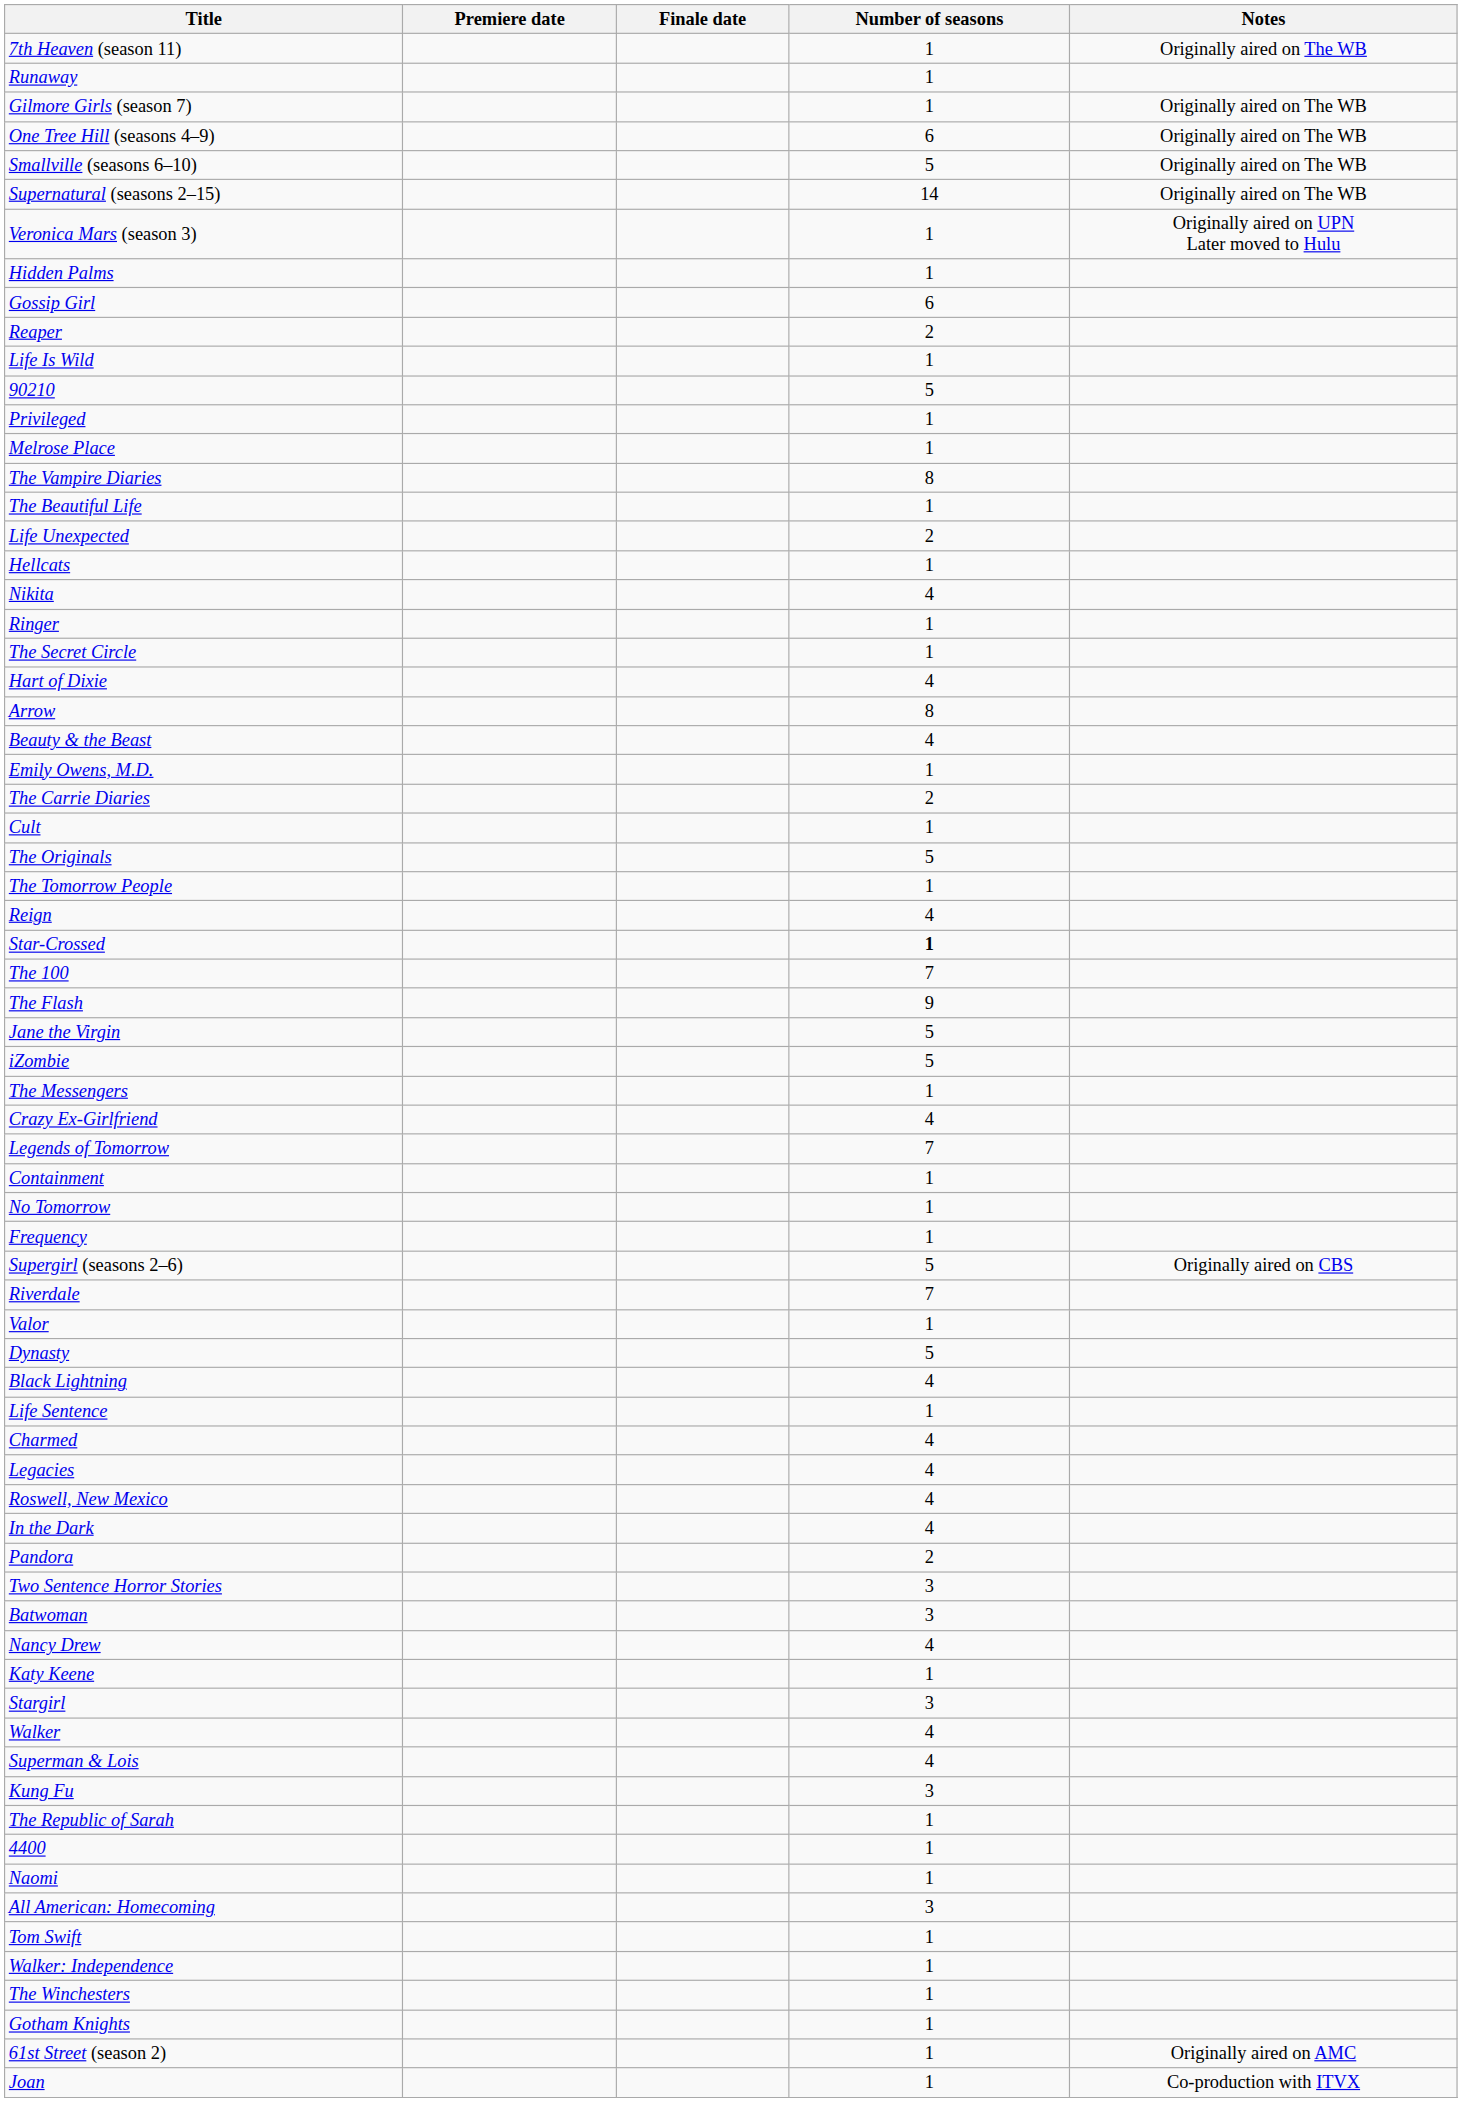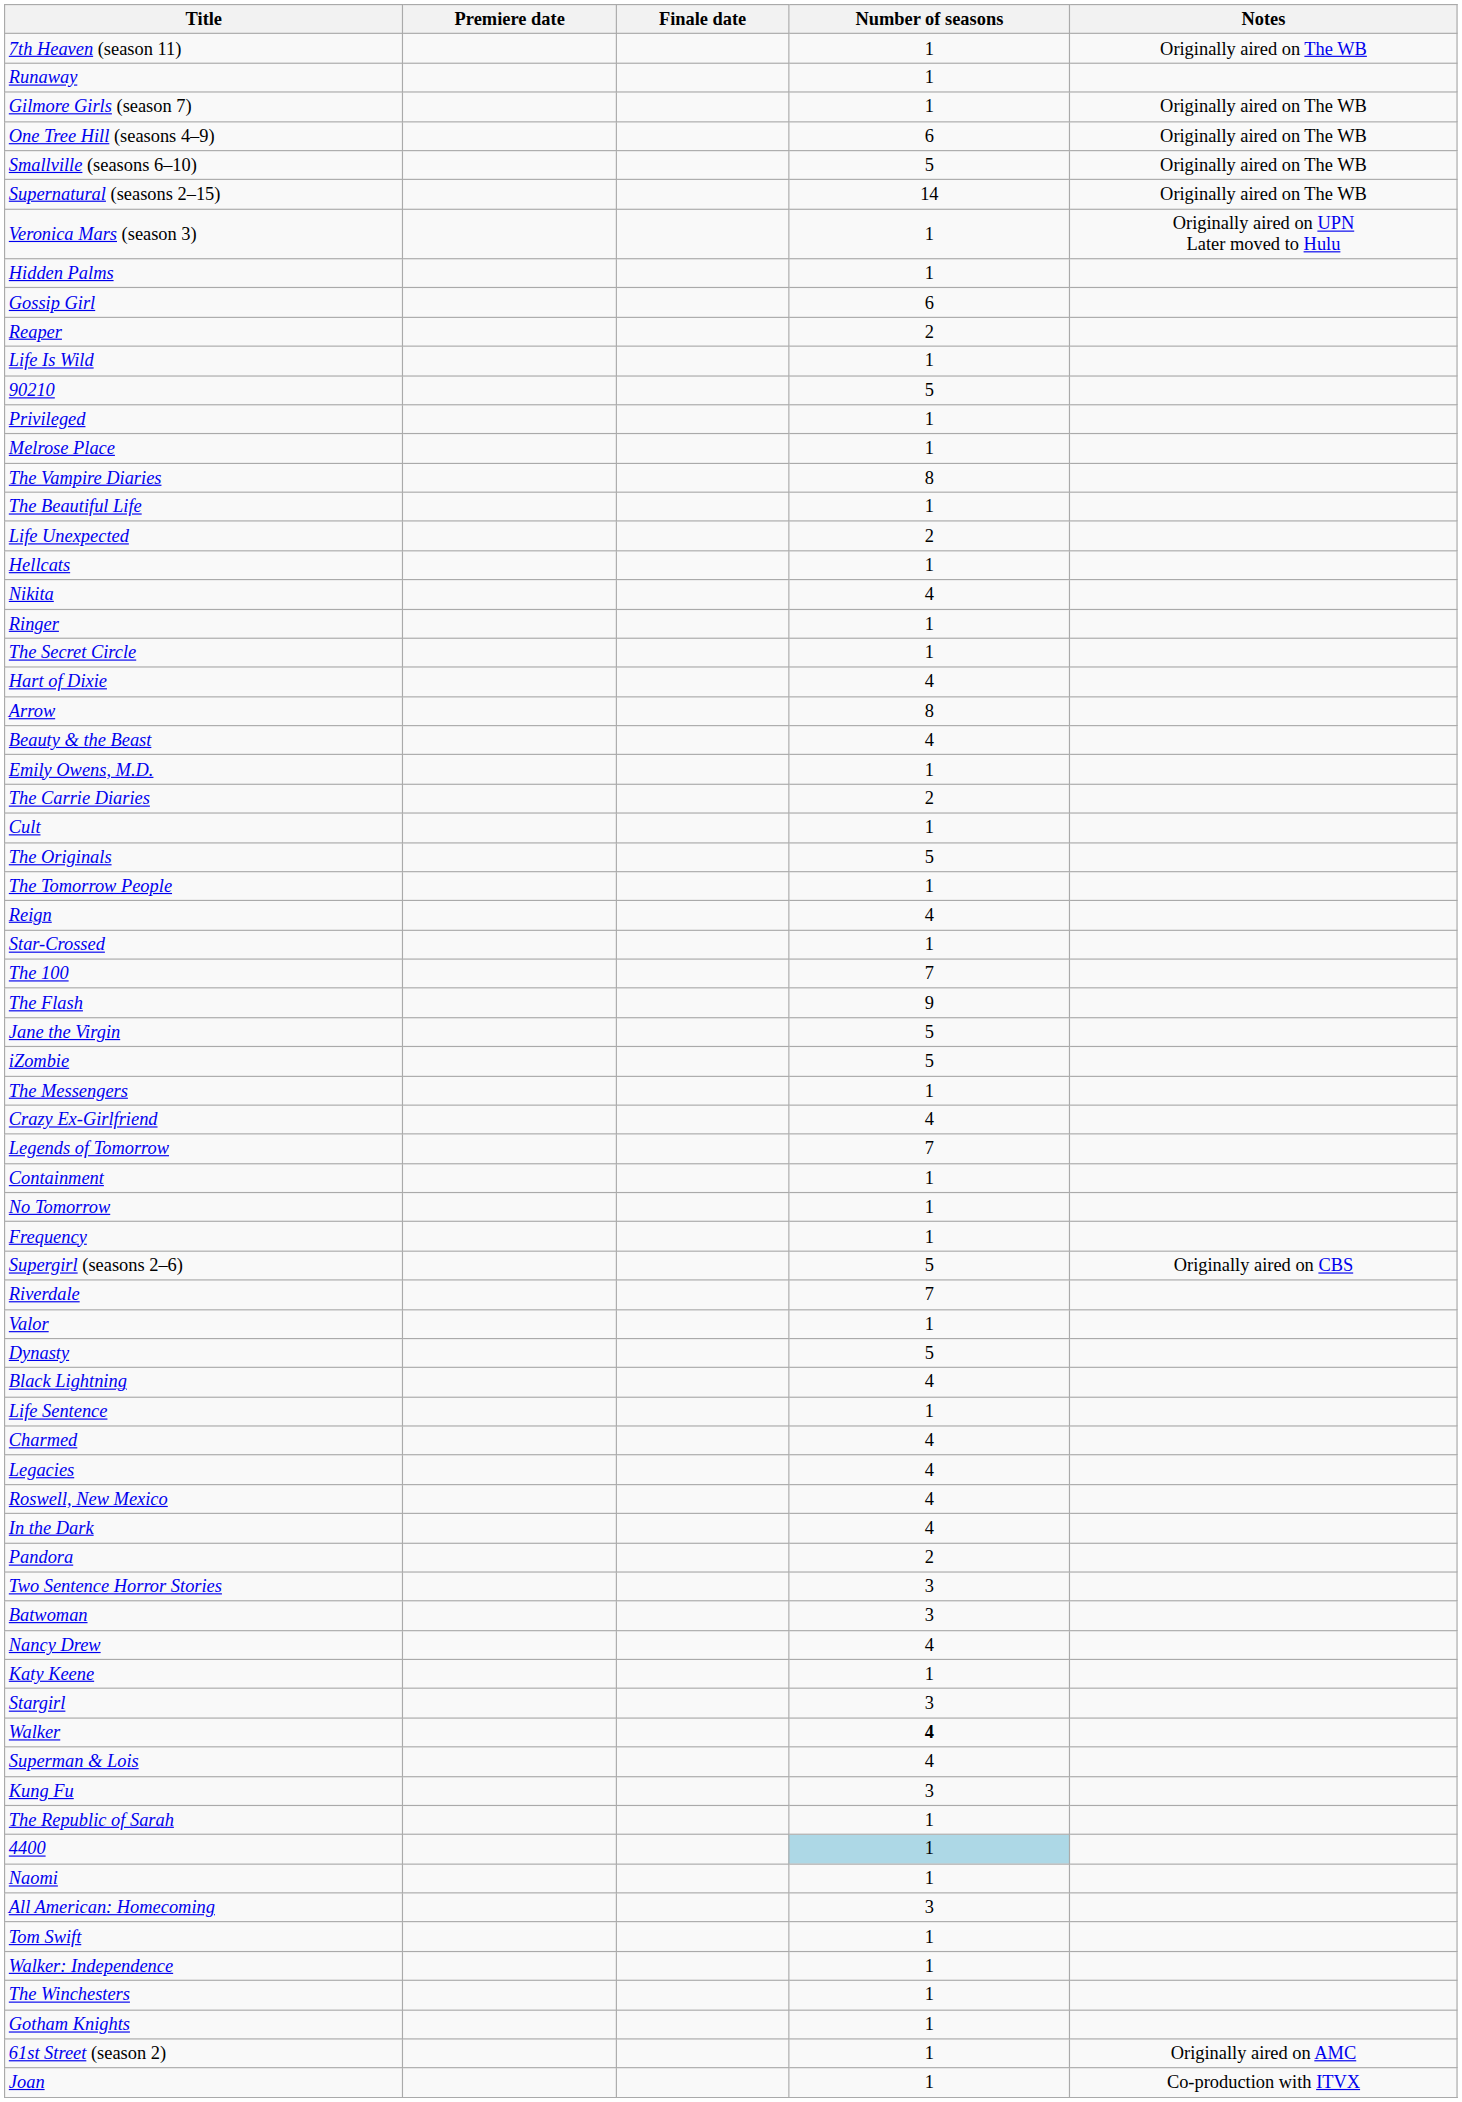(929, 944) bold -> (929, 944) normal
(929, 1732) normal -> (929, 1732) bold
(929, 1849) no background -> (929, 1849) lightblue background
